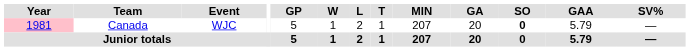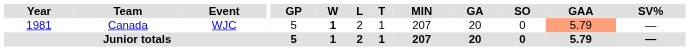(39, 25) pink background -> (39, 25) no background
(333, 25) normal -> (333, 25) bold
(522, 25) bold -> (522, 25) normal
(581, 25) no background -> (581, 25) lightsalmon background
